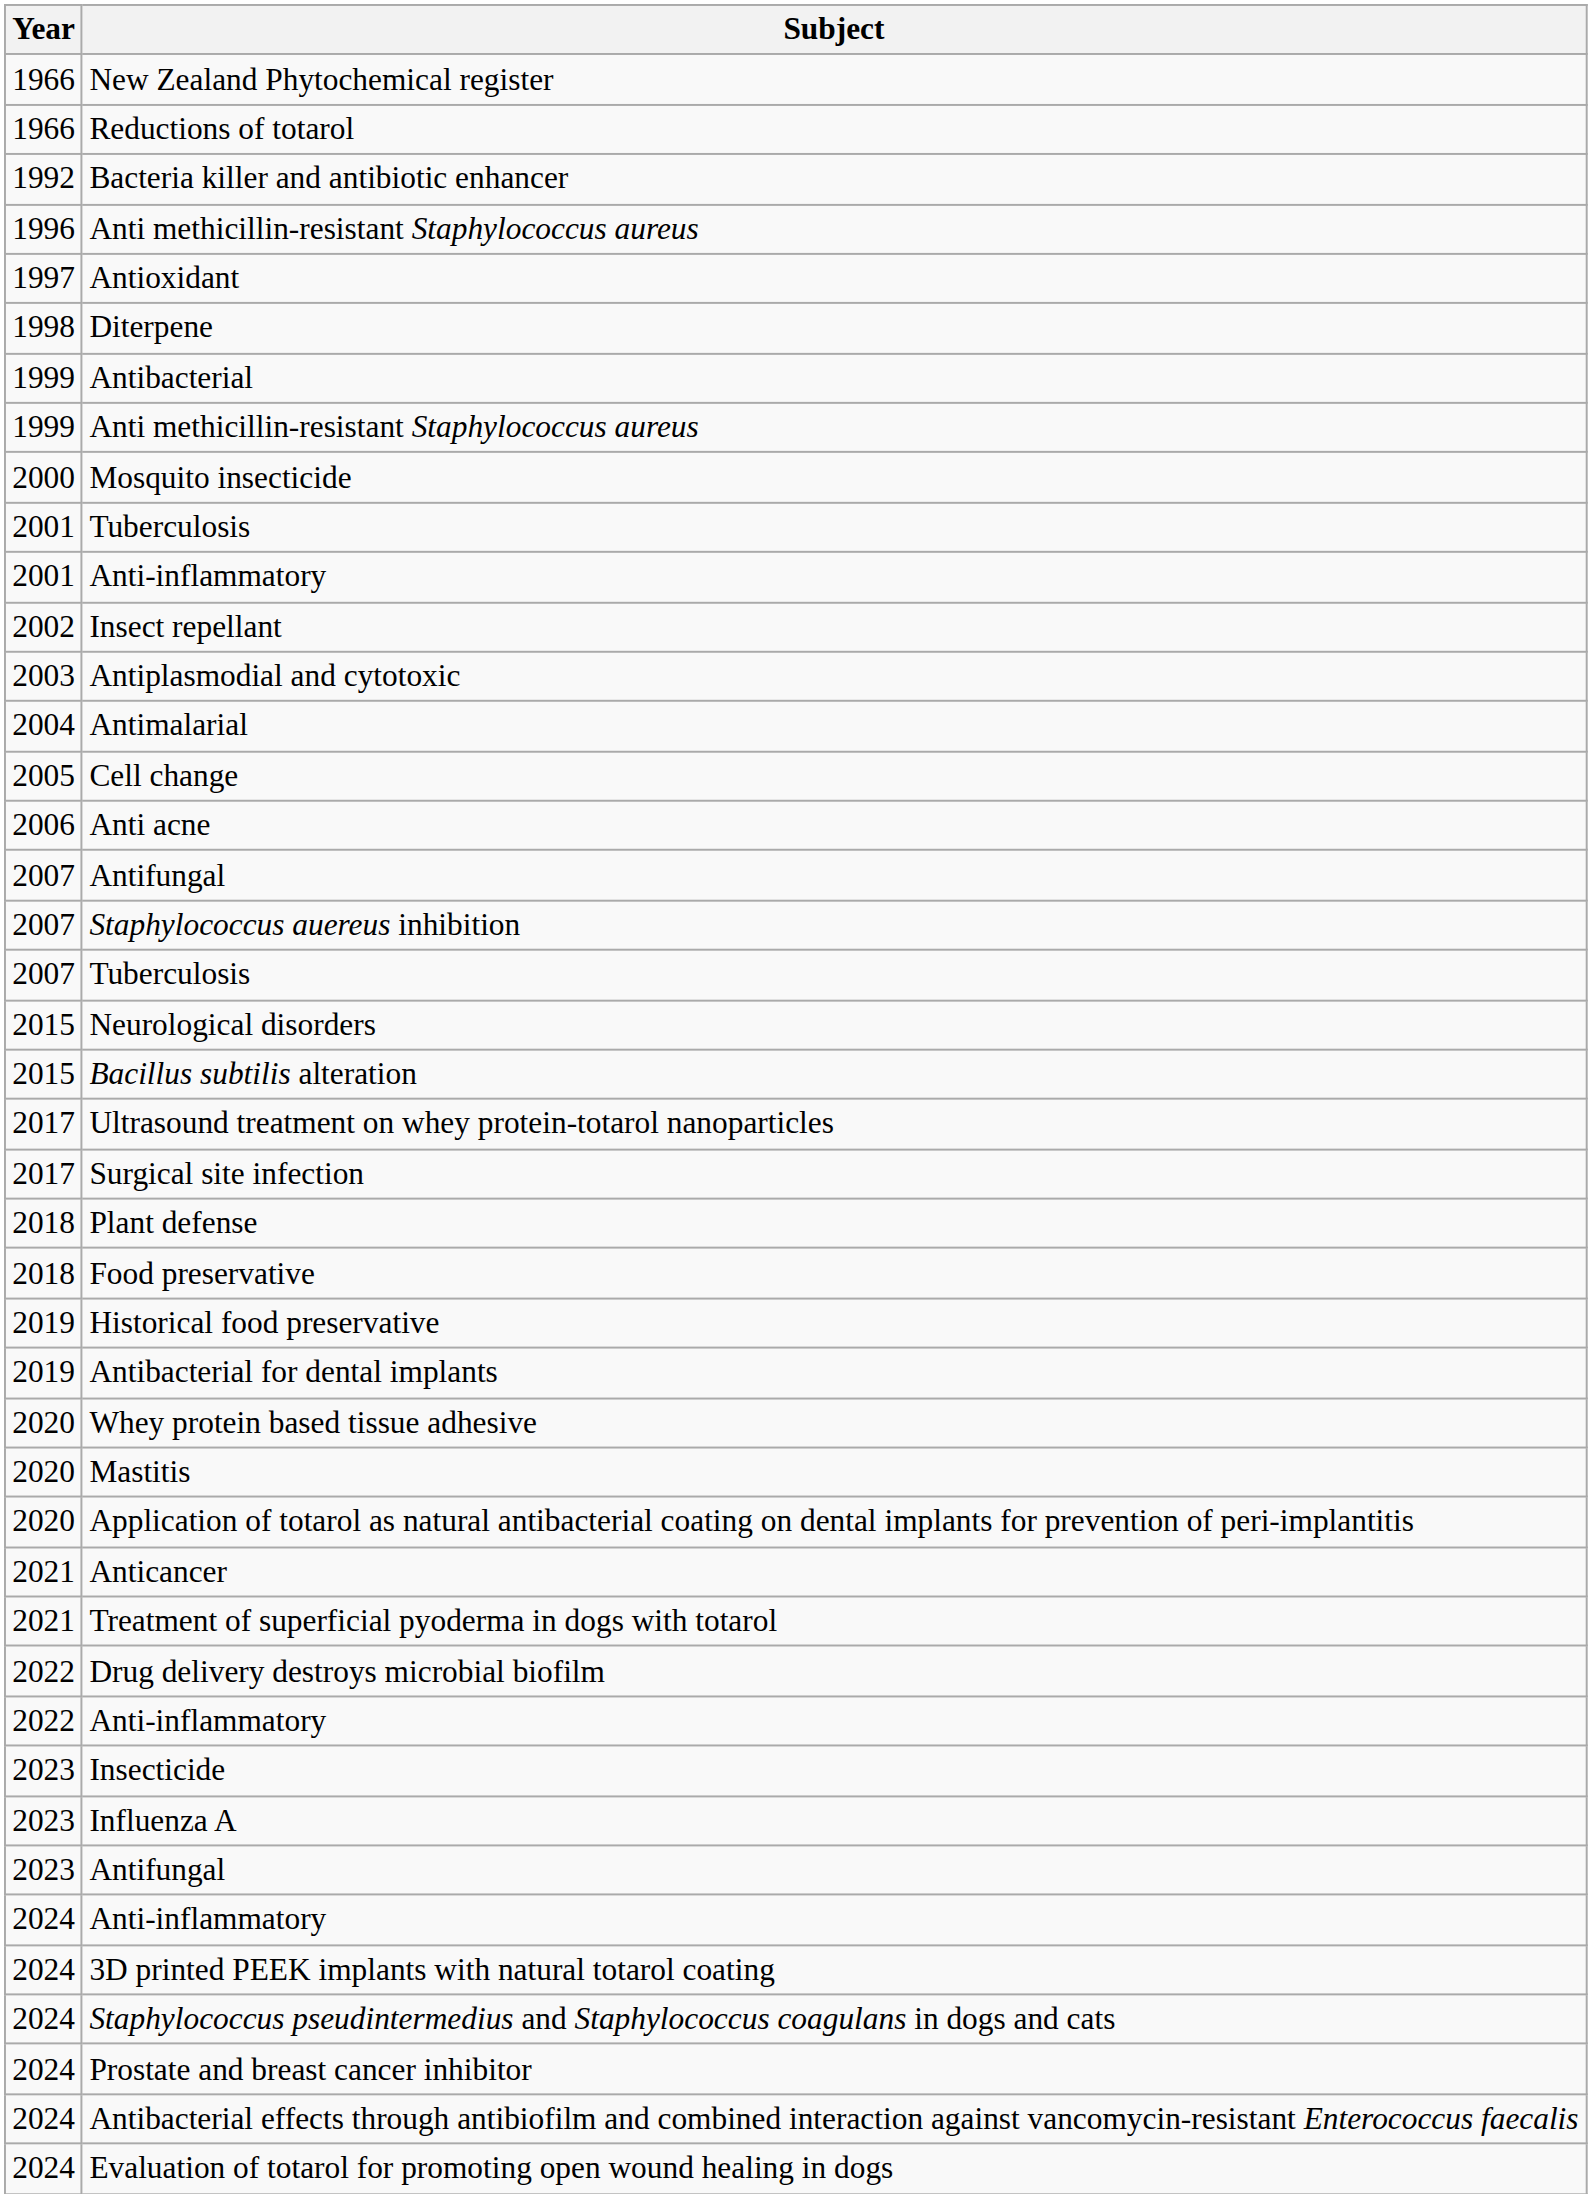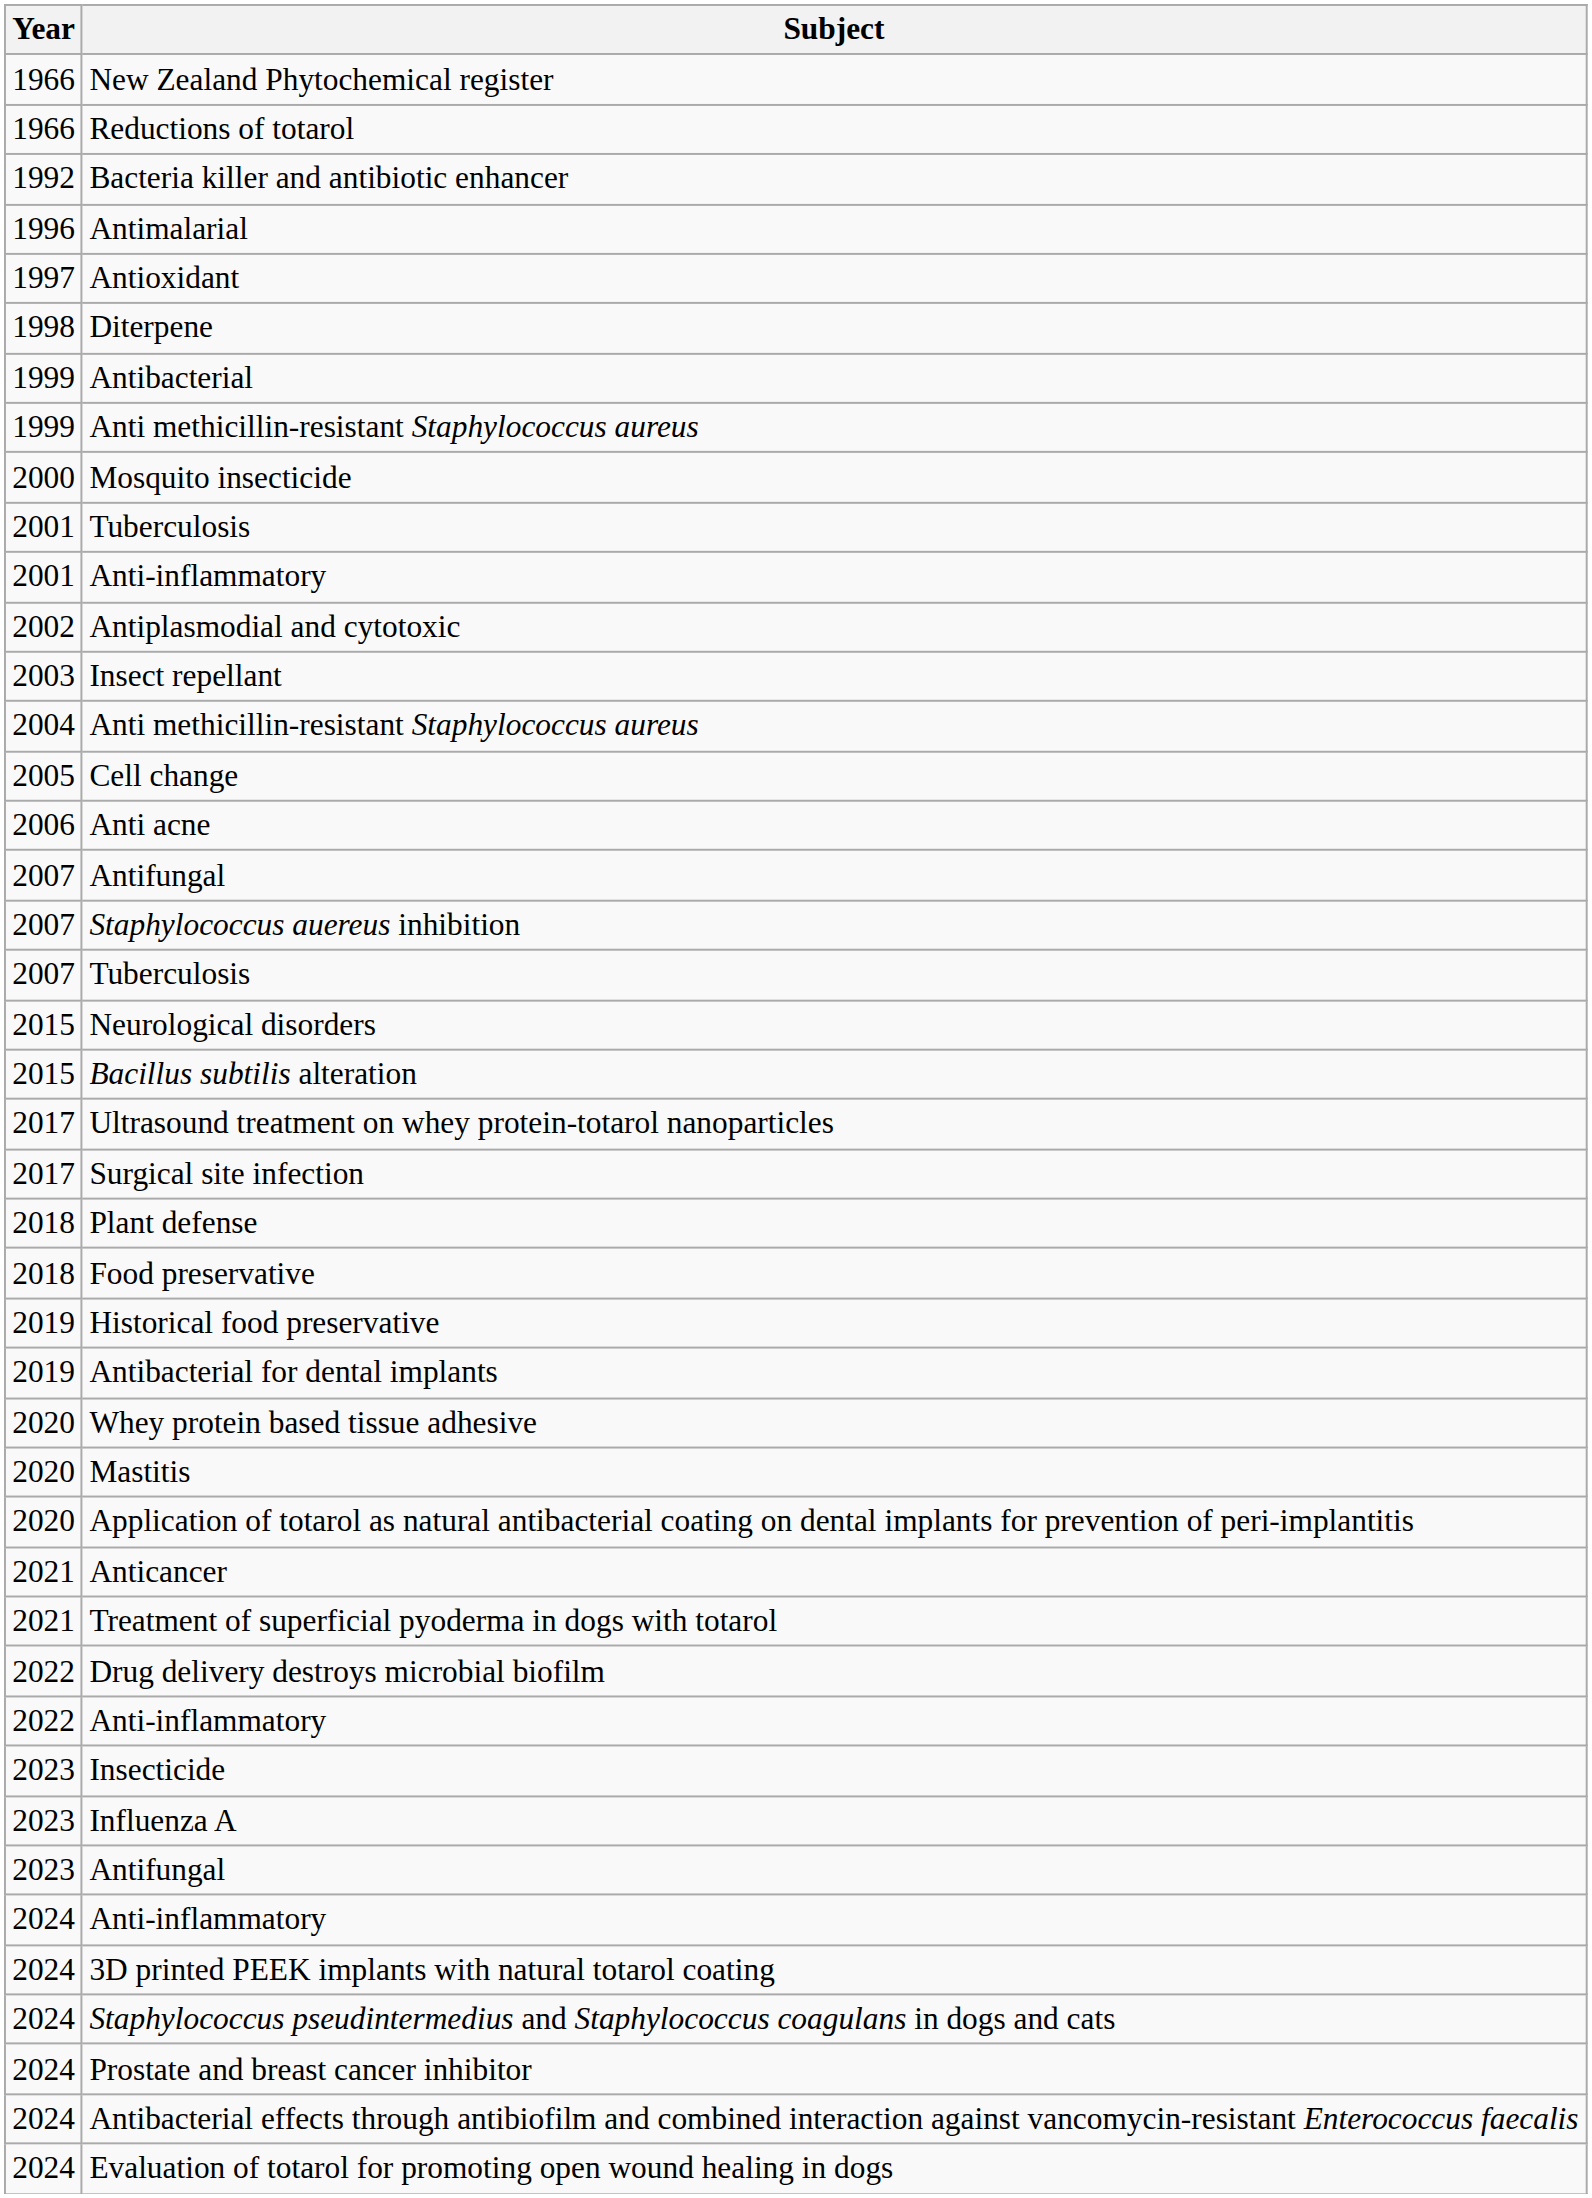(394, 228) Anti methicillin-resistant Staphylococcus aureus -> (169, 228) Antimalarial
(186, 626) Insect repellant -> (275, 626) Antiplasmodial and cytotoxic
(275, 675) Antiplasmodial and cytotoxic -> (186, 675) Insect repellant
(169, 725) Antimalarial -> (394, 725) Anti methicillin-resistant Staphylococcus aureus
